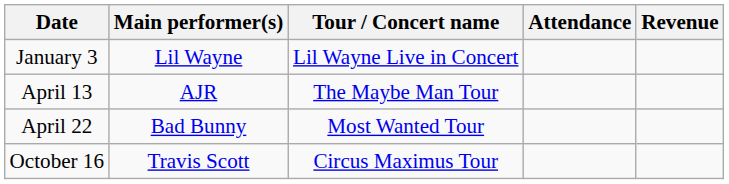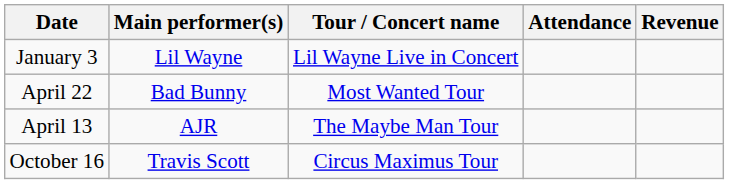rows swapped: (57, 91) <-> (57, 126)
